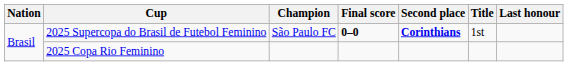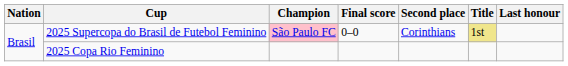(304, 32) no background -> (304, 32) pink background
(350, 32) bold -> (350, 32) normal
(431, 32) bold -> (428, 32) normal
(477, 32) no background -> (477, 32) khaki background
